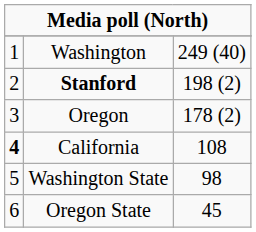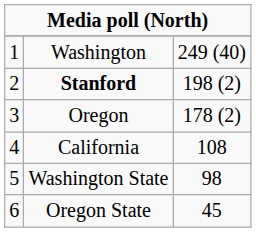(14, 147) bold -> (14, 147) normal
